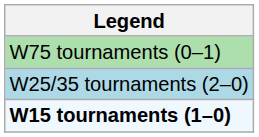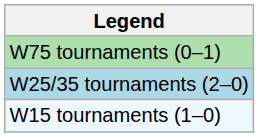(120, 115) bold -> (115, 115) normal
